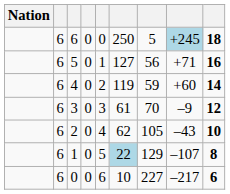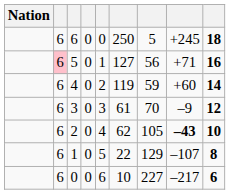(185, 39) lightblue background -> (185, 39) no background
(60, 62) no background -> (60, 62) pink background
(185, 131) normal -> (185, 131) bold
(123, 154) lightblue background -> (123, 154) no background
